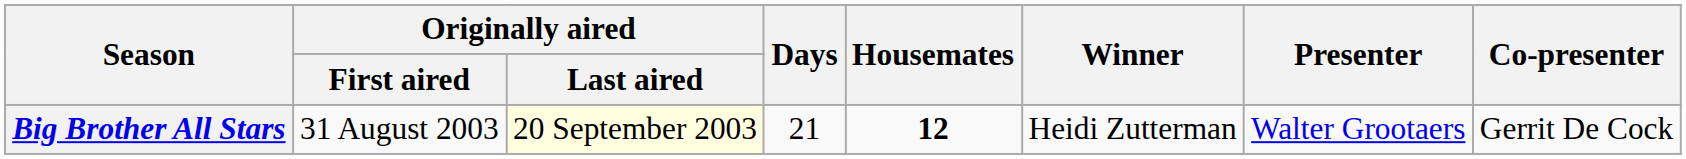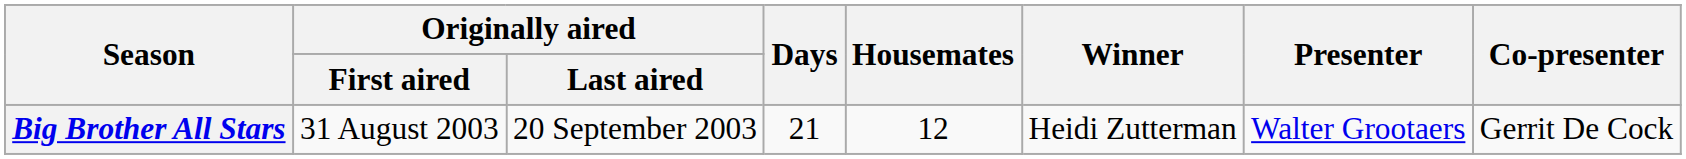(635, 128) lightyellow background -> (635, 128) no background
(933, 128) bold -> (933, 128) normal
